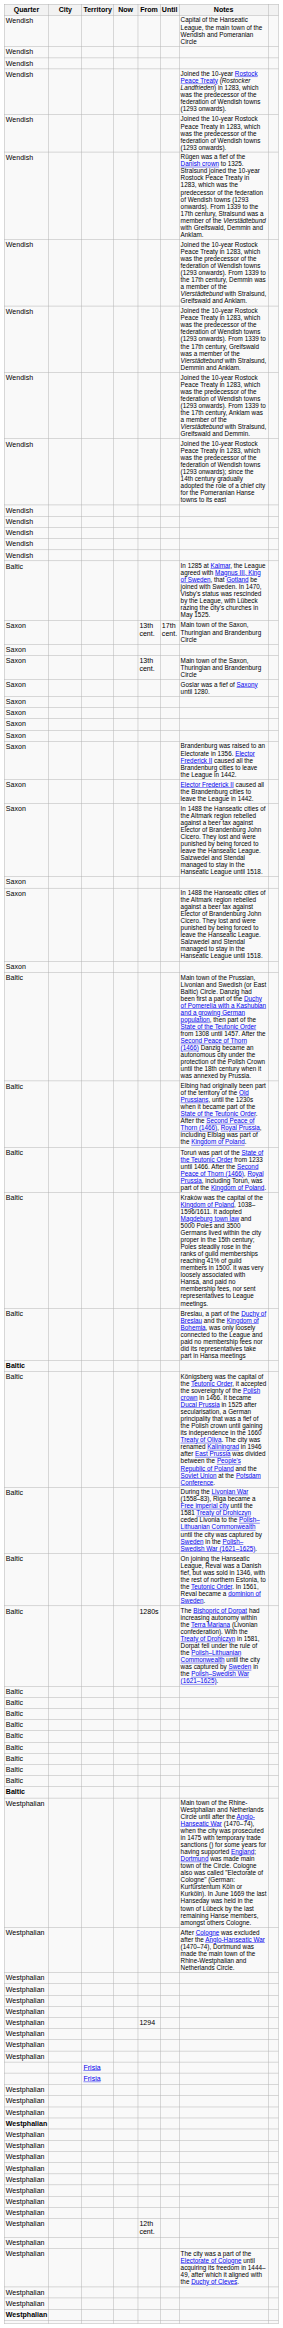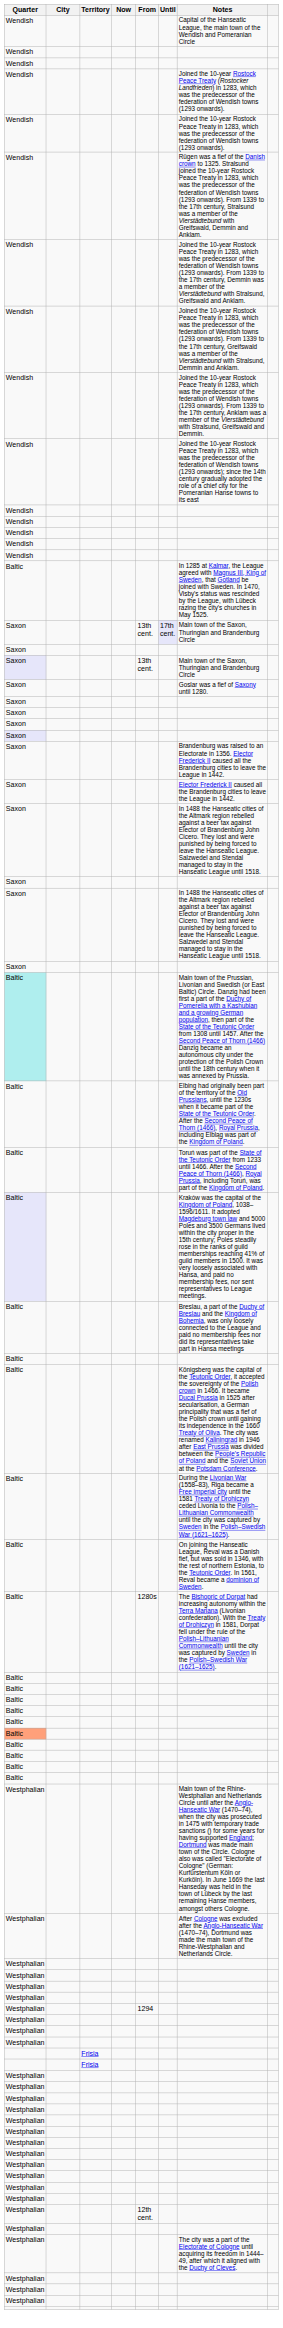(169, 629) no background -> (168, 629) lavender background
(16, 661) no background -> (16, 661) lavender background
(16, 735) no background -> (16, 735) lavender background
(14, 978) no background -> (14, 978) paleturquoise background
(14, 1198) no background -> (14, 1198) lavender background
(15, 1366) bold -> (14, 1359) normal
(14, 1747) no background -> (14, 1733) lightsalmon background
(15, 1792) bold -> (14, 1778) normal
(27, 2123) bold -> (25, 2109) normal
(27, 2315) bold -> (25, 2300) normal
